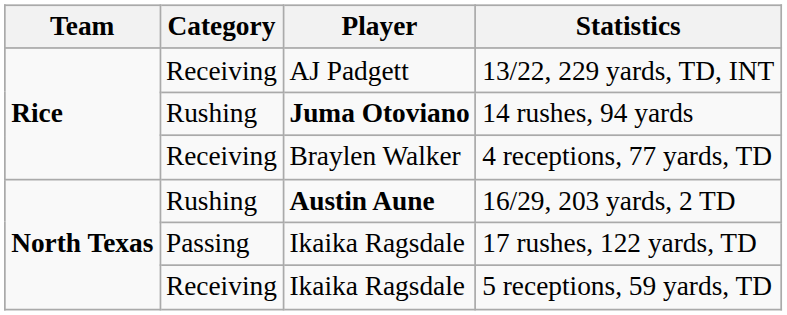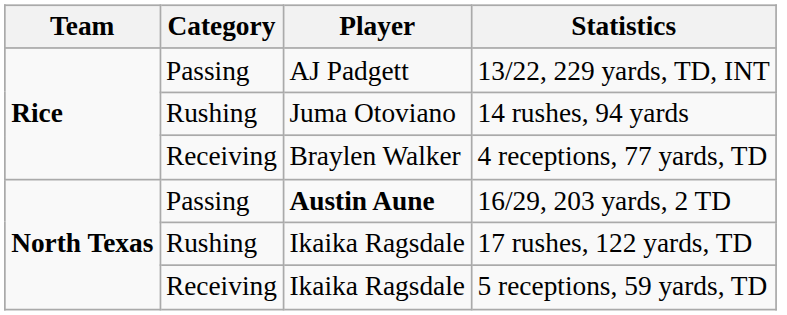(221, 69) Receiving -> (208, 69) Passing
(380, 113) bold -> (373, 113) normal
(212, 200) Rushing -> (208, 200) Passing
(208, 243) Passing -> (212, 243) Rushing
